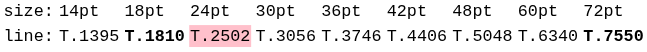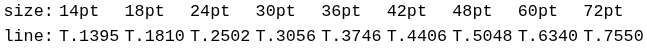(155, 36) bold -> (155, 36) normal
(220, 36) pink background -> (220, 36) no background
(614, 36) bold -> (614, 36) normal
